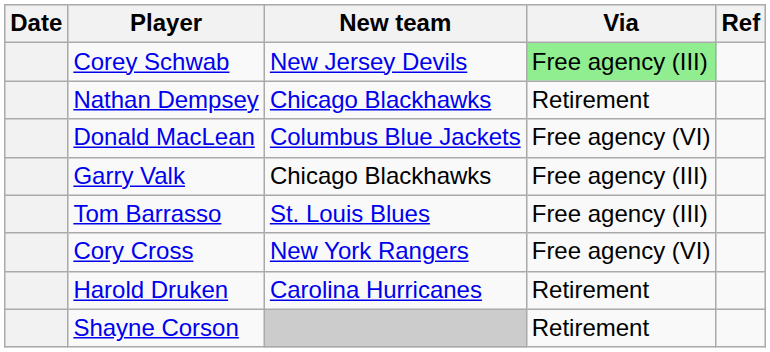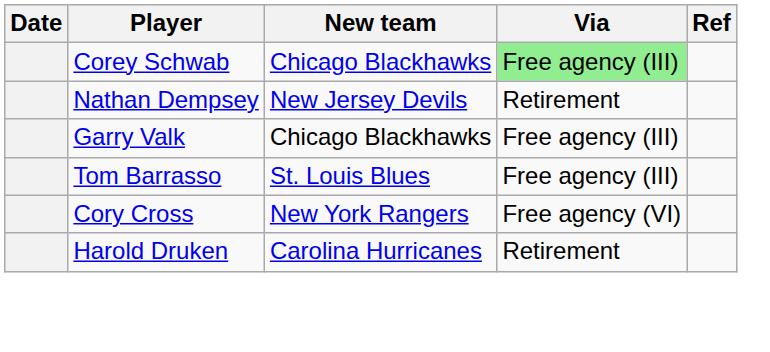(369, 61) New Jersey Devils -> (381, 61) Chicago Blackhawks
(381, 99) Chicago Blackhawks -> (369, 99) New Jersey Devils
- row: (164, 137)
- row: (156, 328)
